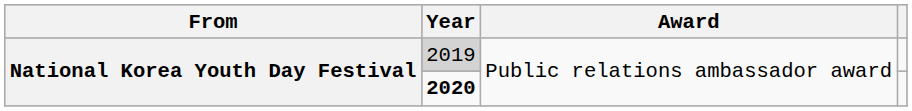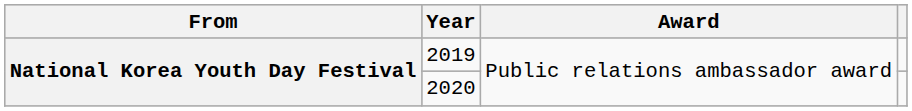(451, 55) lightgrey background -> (451, 55) no background
(451, 88) bold -> (451, 88) normal
